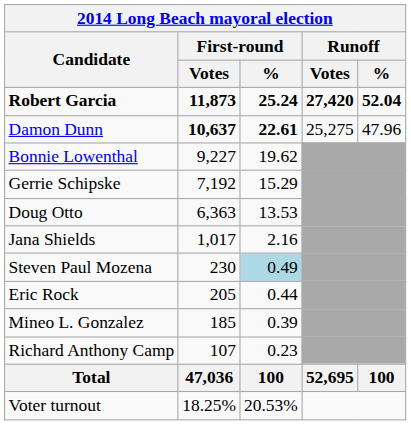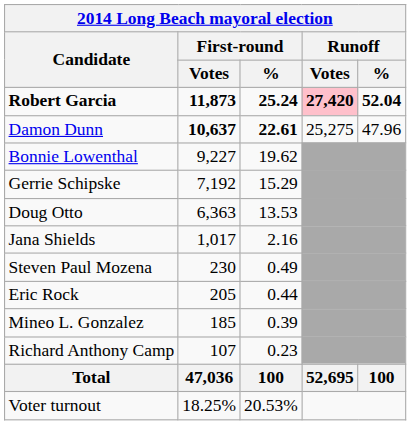(330, 101) no background -> (330, 101) pink background
(283, 267) lightblue background -> (283, 267) no background
